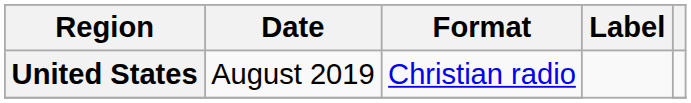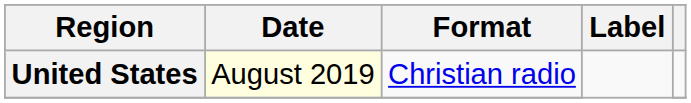(293, 73) no background -> (293, 73) lightyellow background
